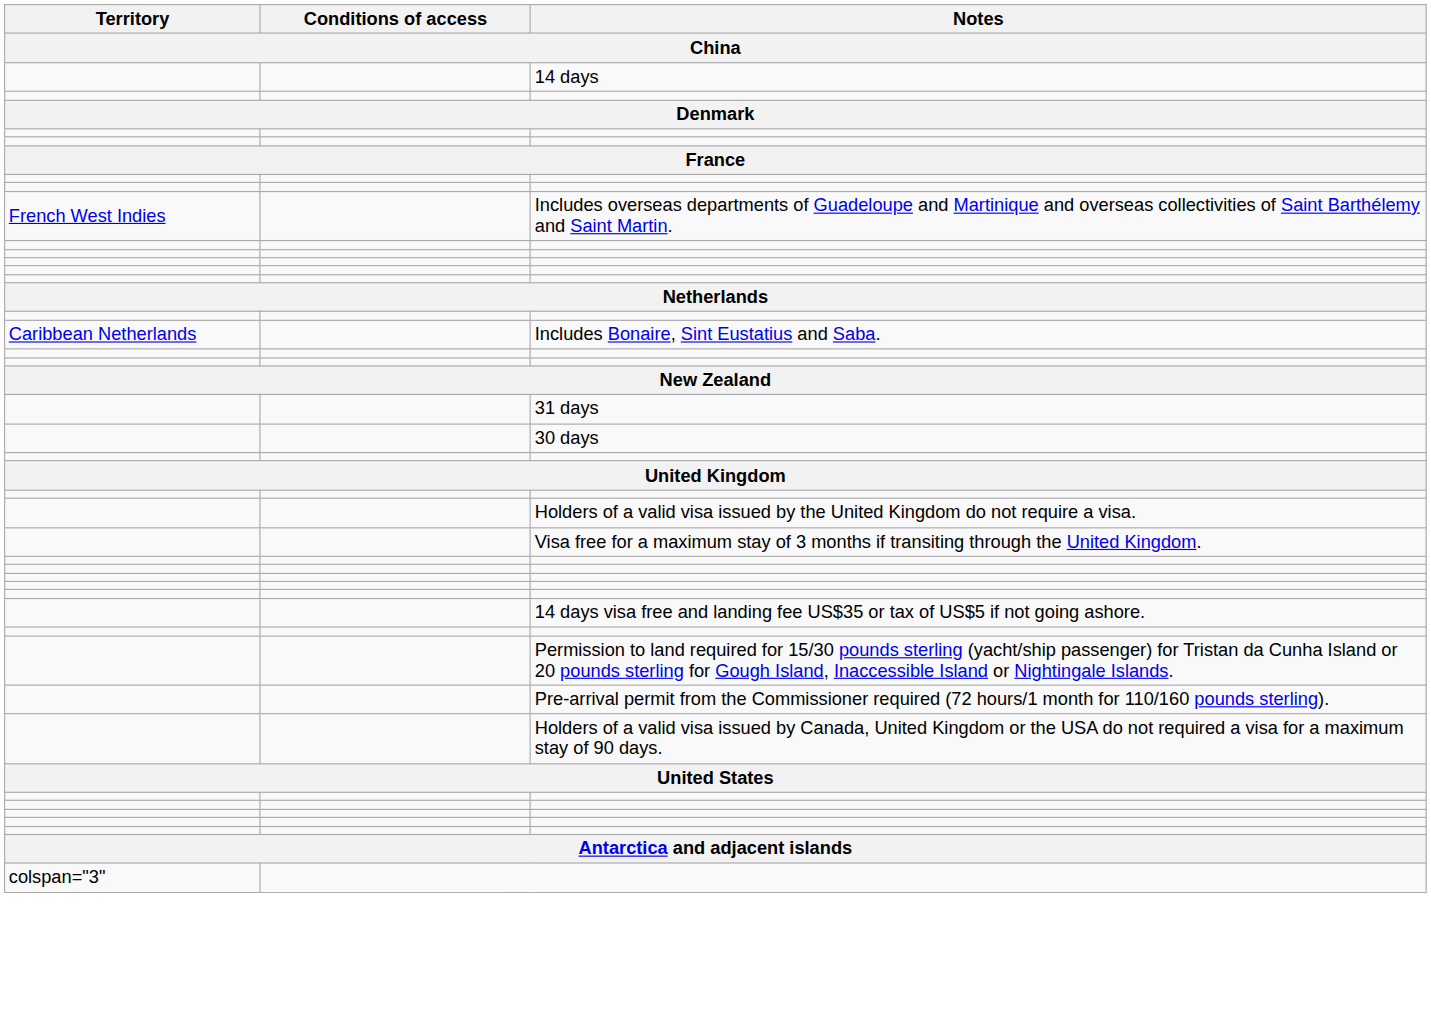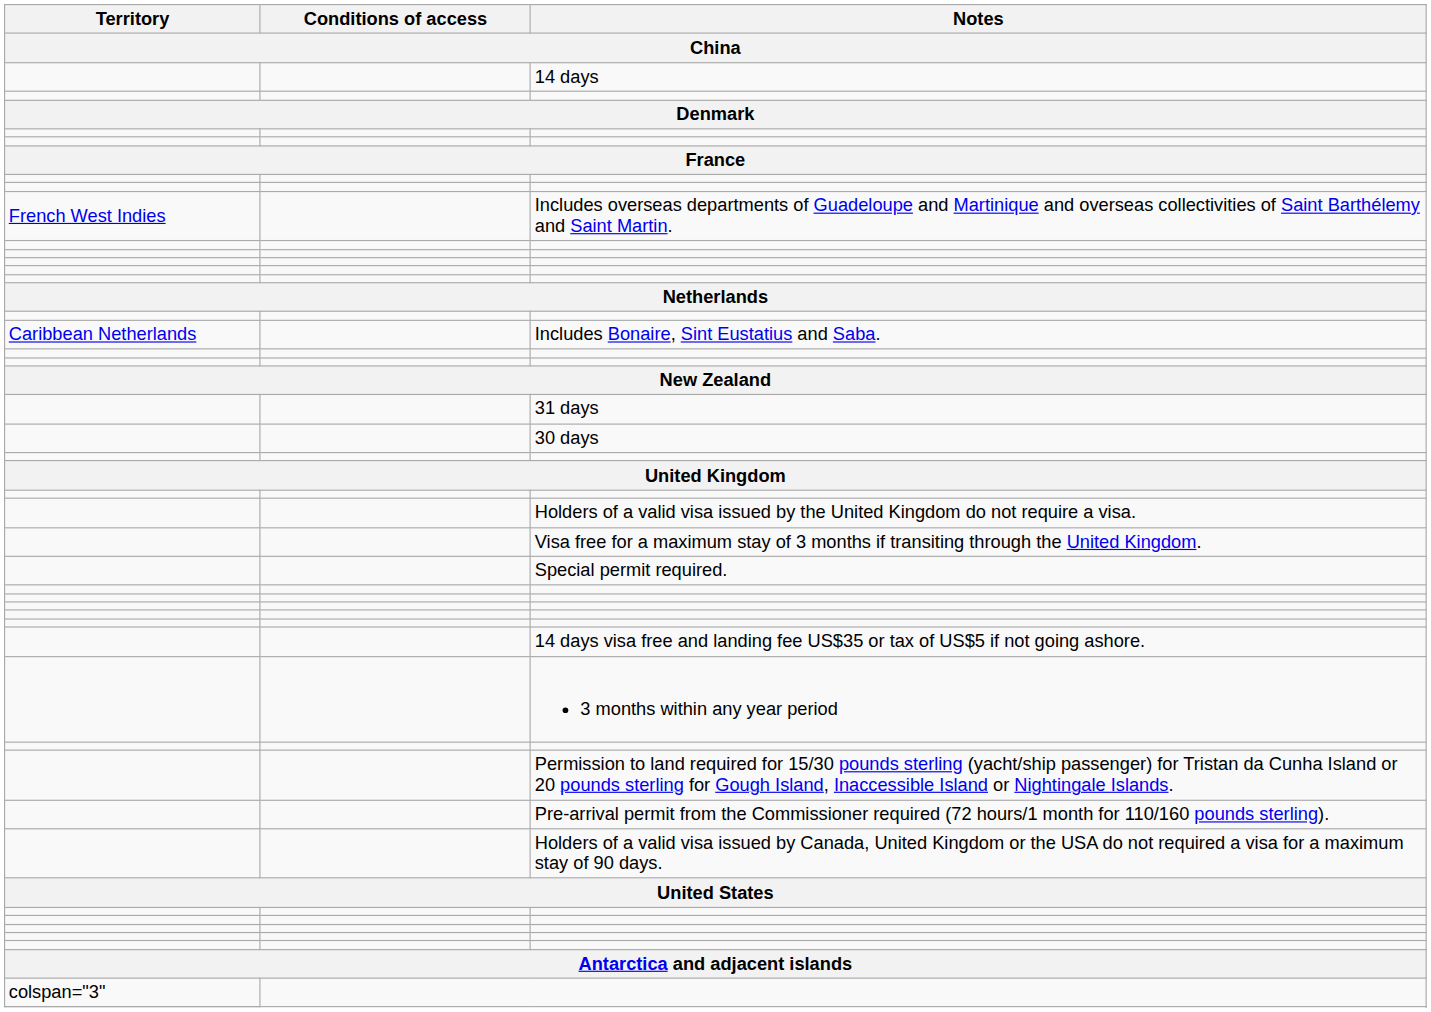+ row: (133, 571)
+ row: (133, 699)
